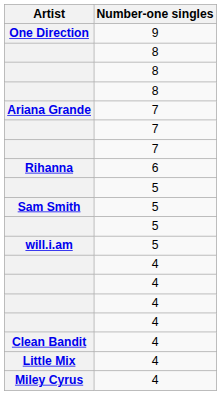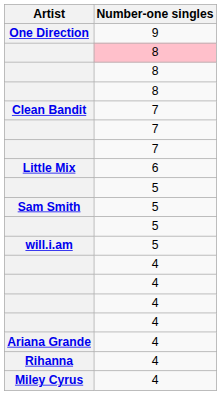(155, 52) no background -> (155, 52) pink background
(49, 110) Ariana Grande -> (49, 110) Clean Bandit
(49, 168) Rihanna -> (49, 168) Little Mix
(49, 341) Clean Bandit -> (49, 341) Ariana Grande
(49, 361) Little Mix -> (49, 361) Rihanna
